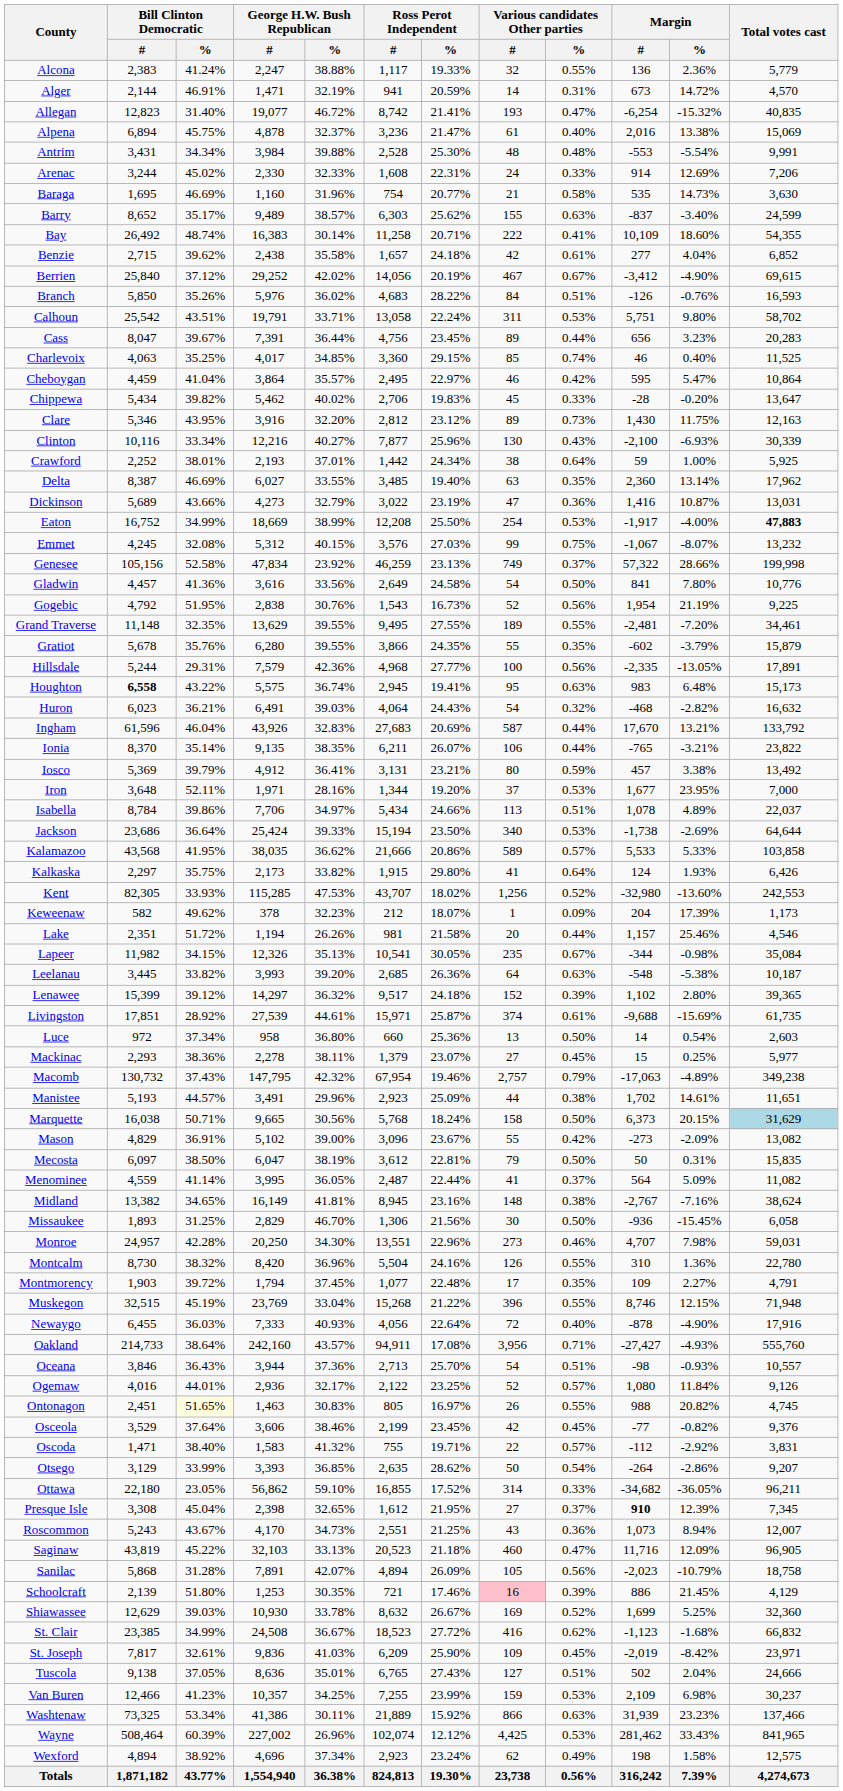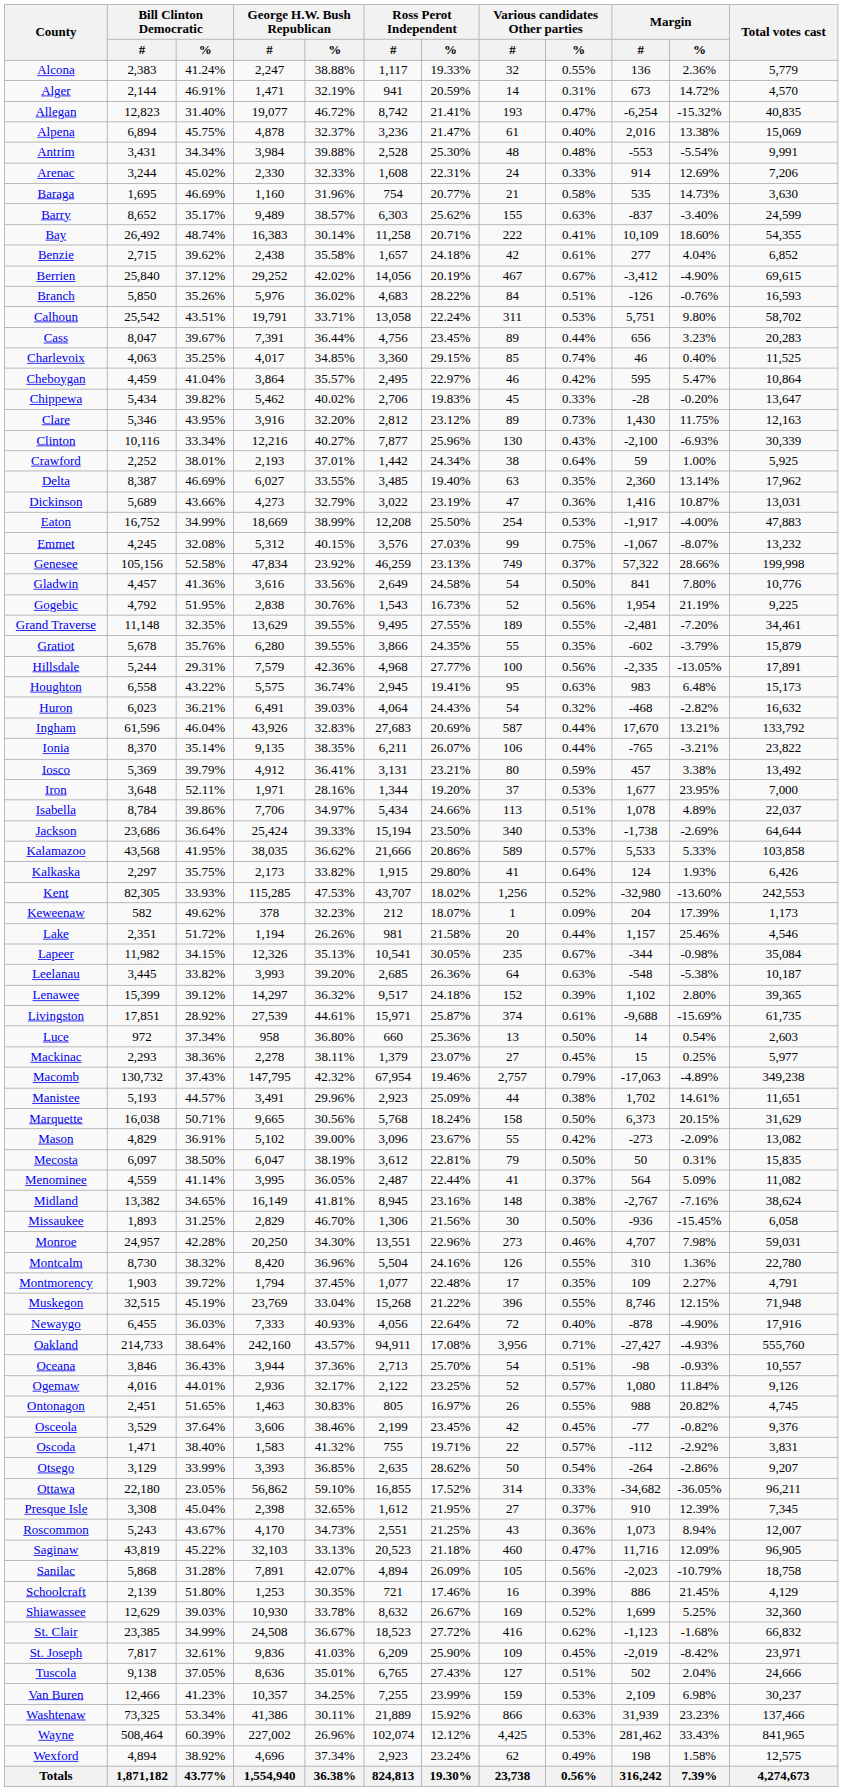(783, 522) bold -> (783, 522) normal
(142, 687) bold -> (142, 687) normal
(783, 1118) lightblue background -> (783, 1118) no background
(205, 1406) lightyellow background -> (205, 1406) no background
(641, 1509) bold -> (641, 1509) normal
(512, 1591) pink background -> (512, 1591) no background
